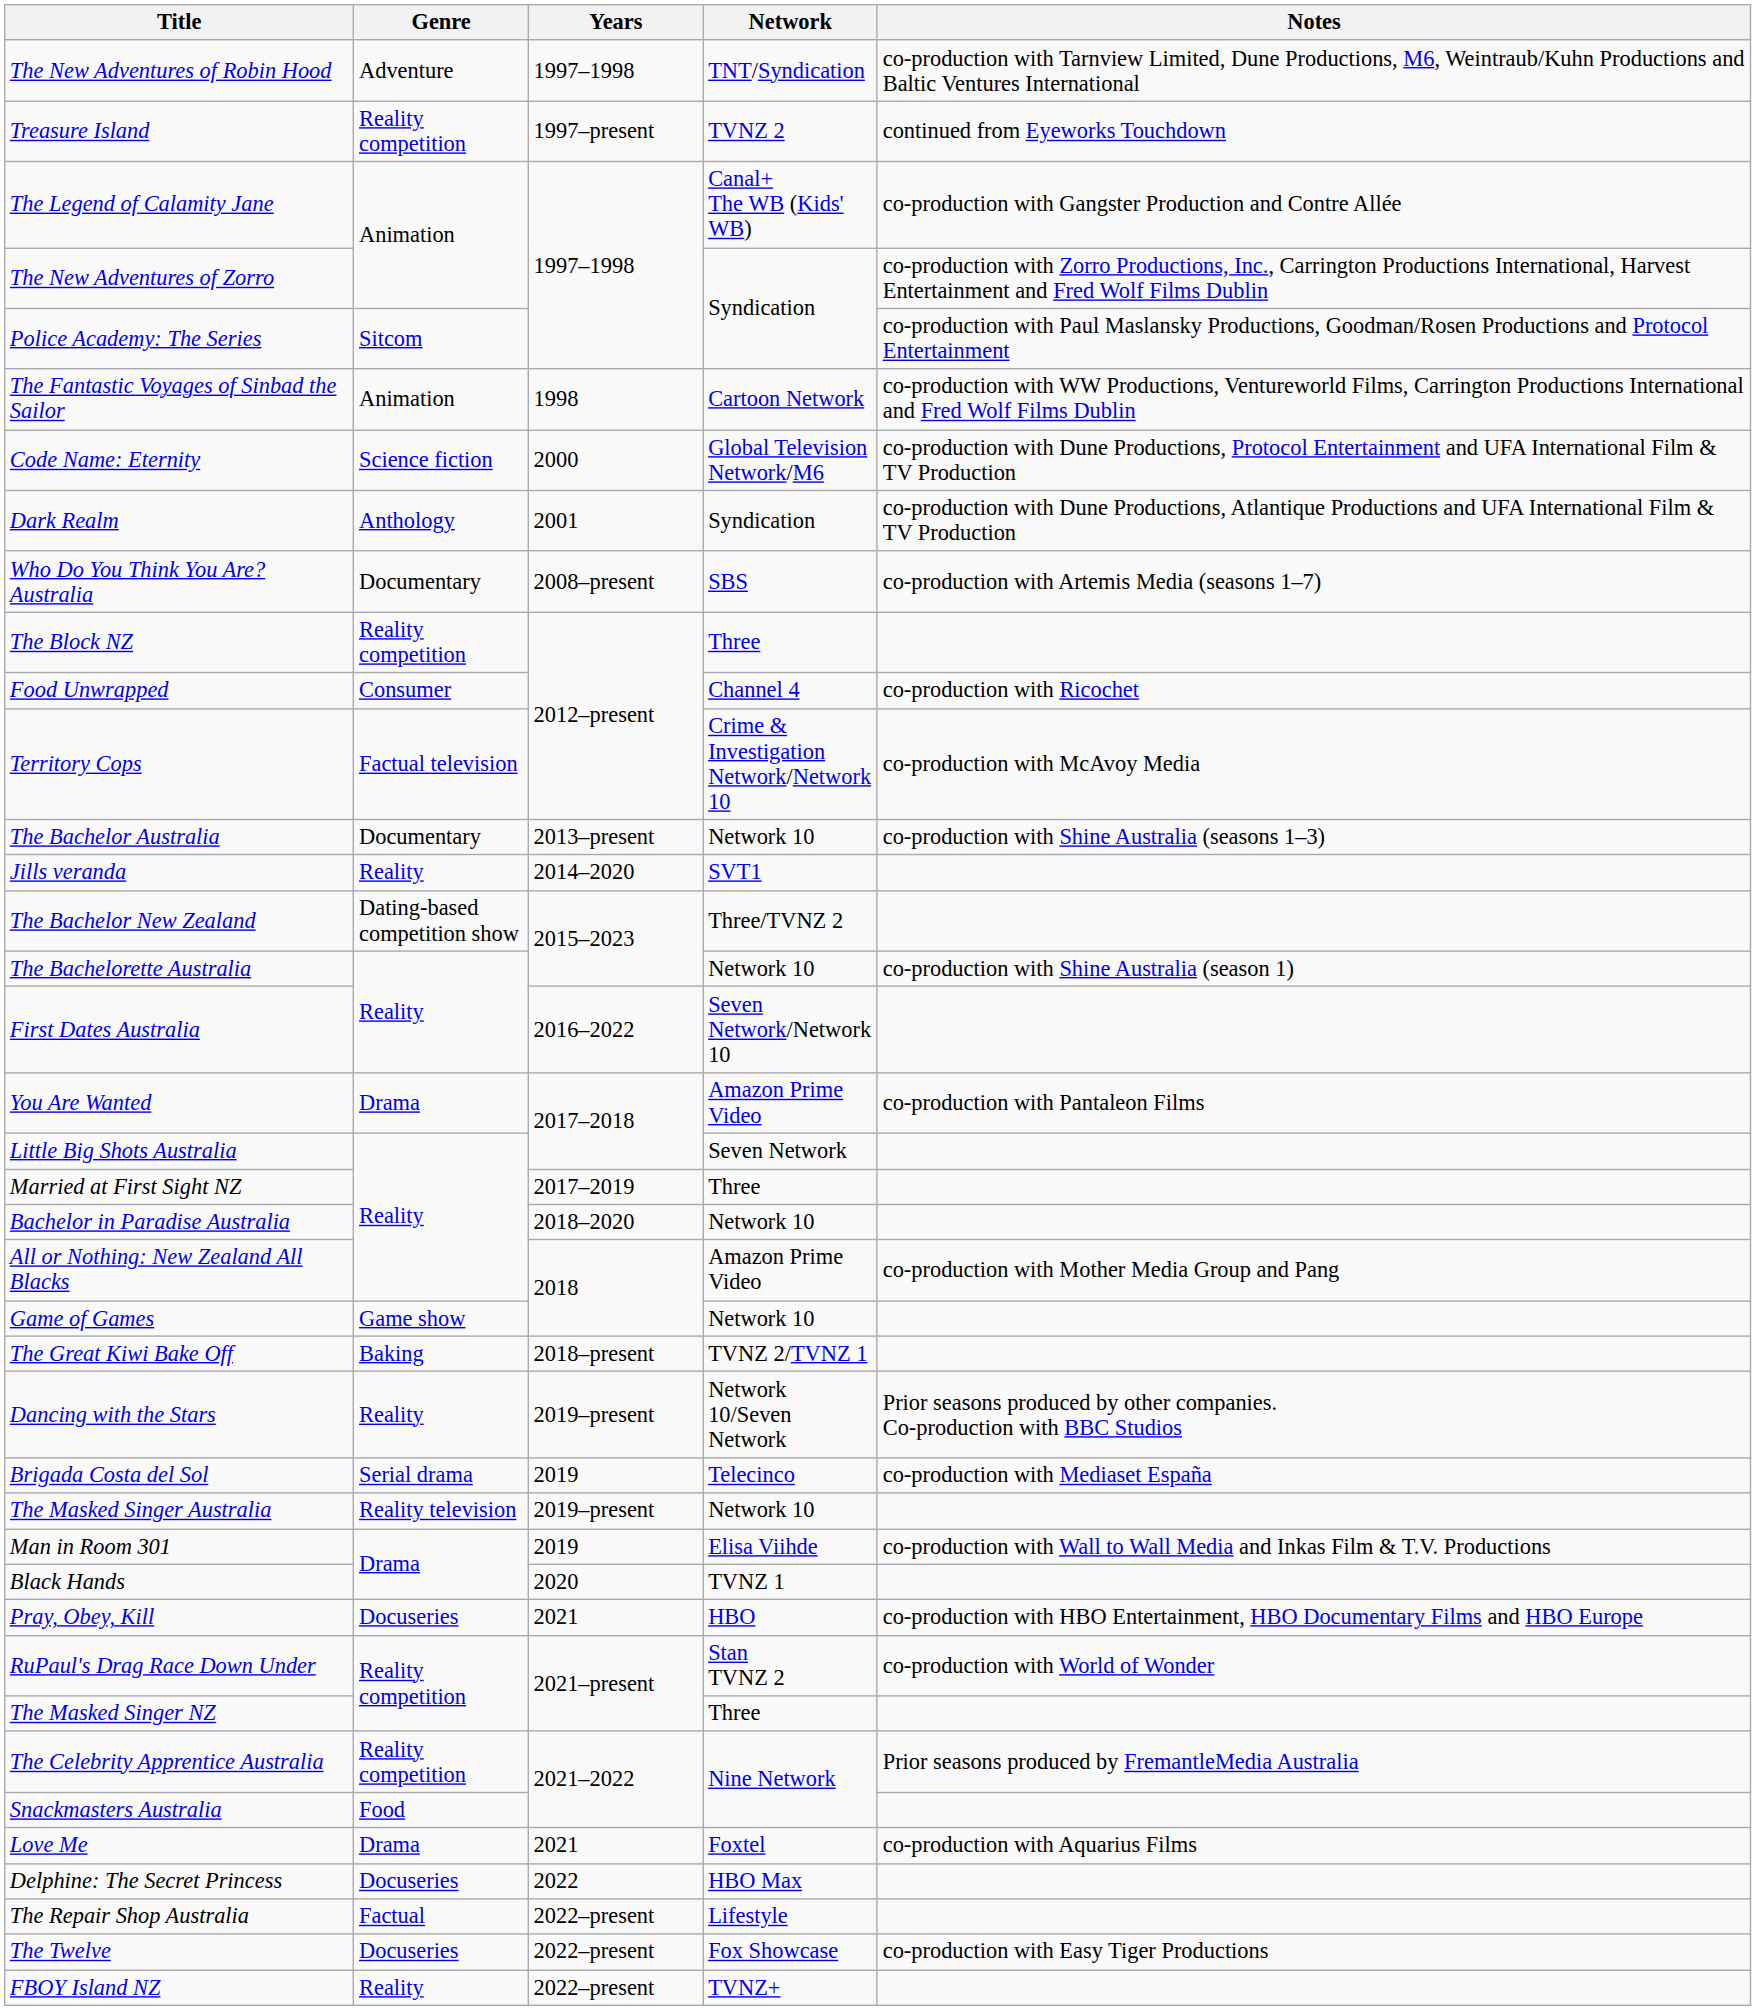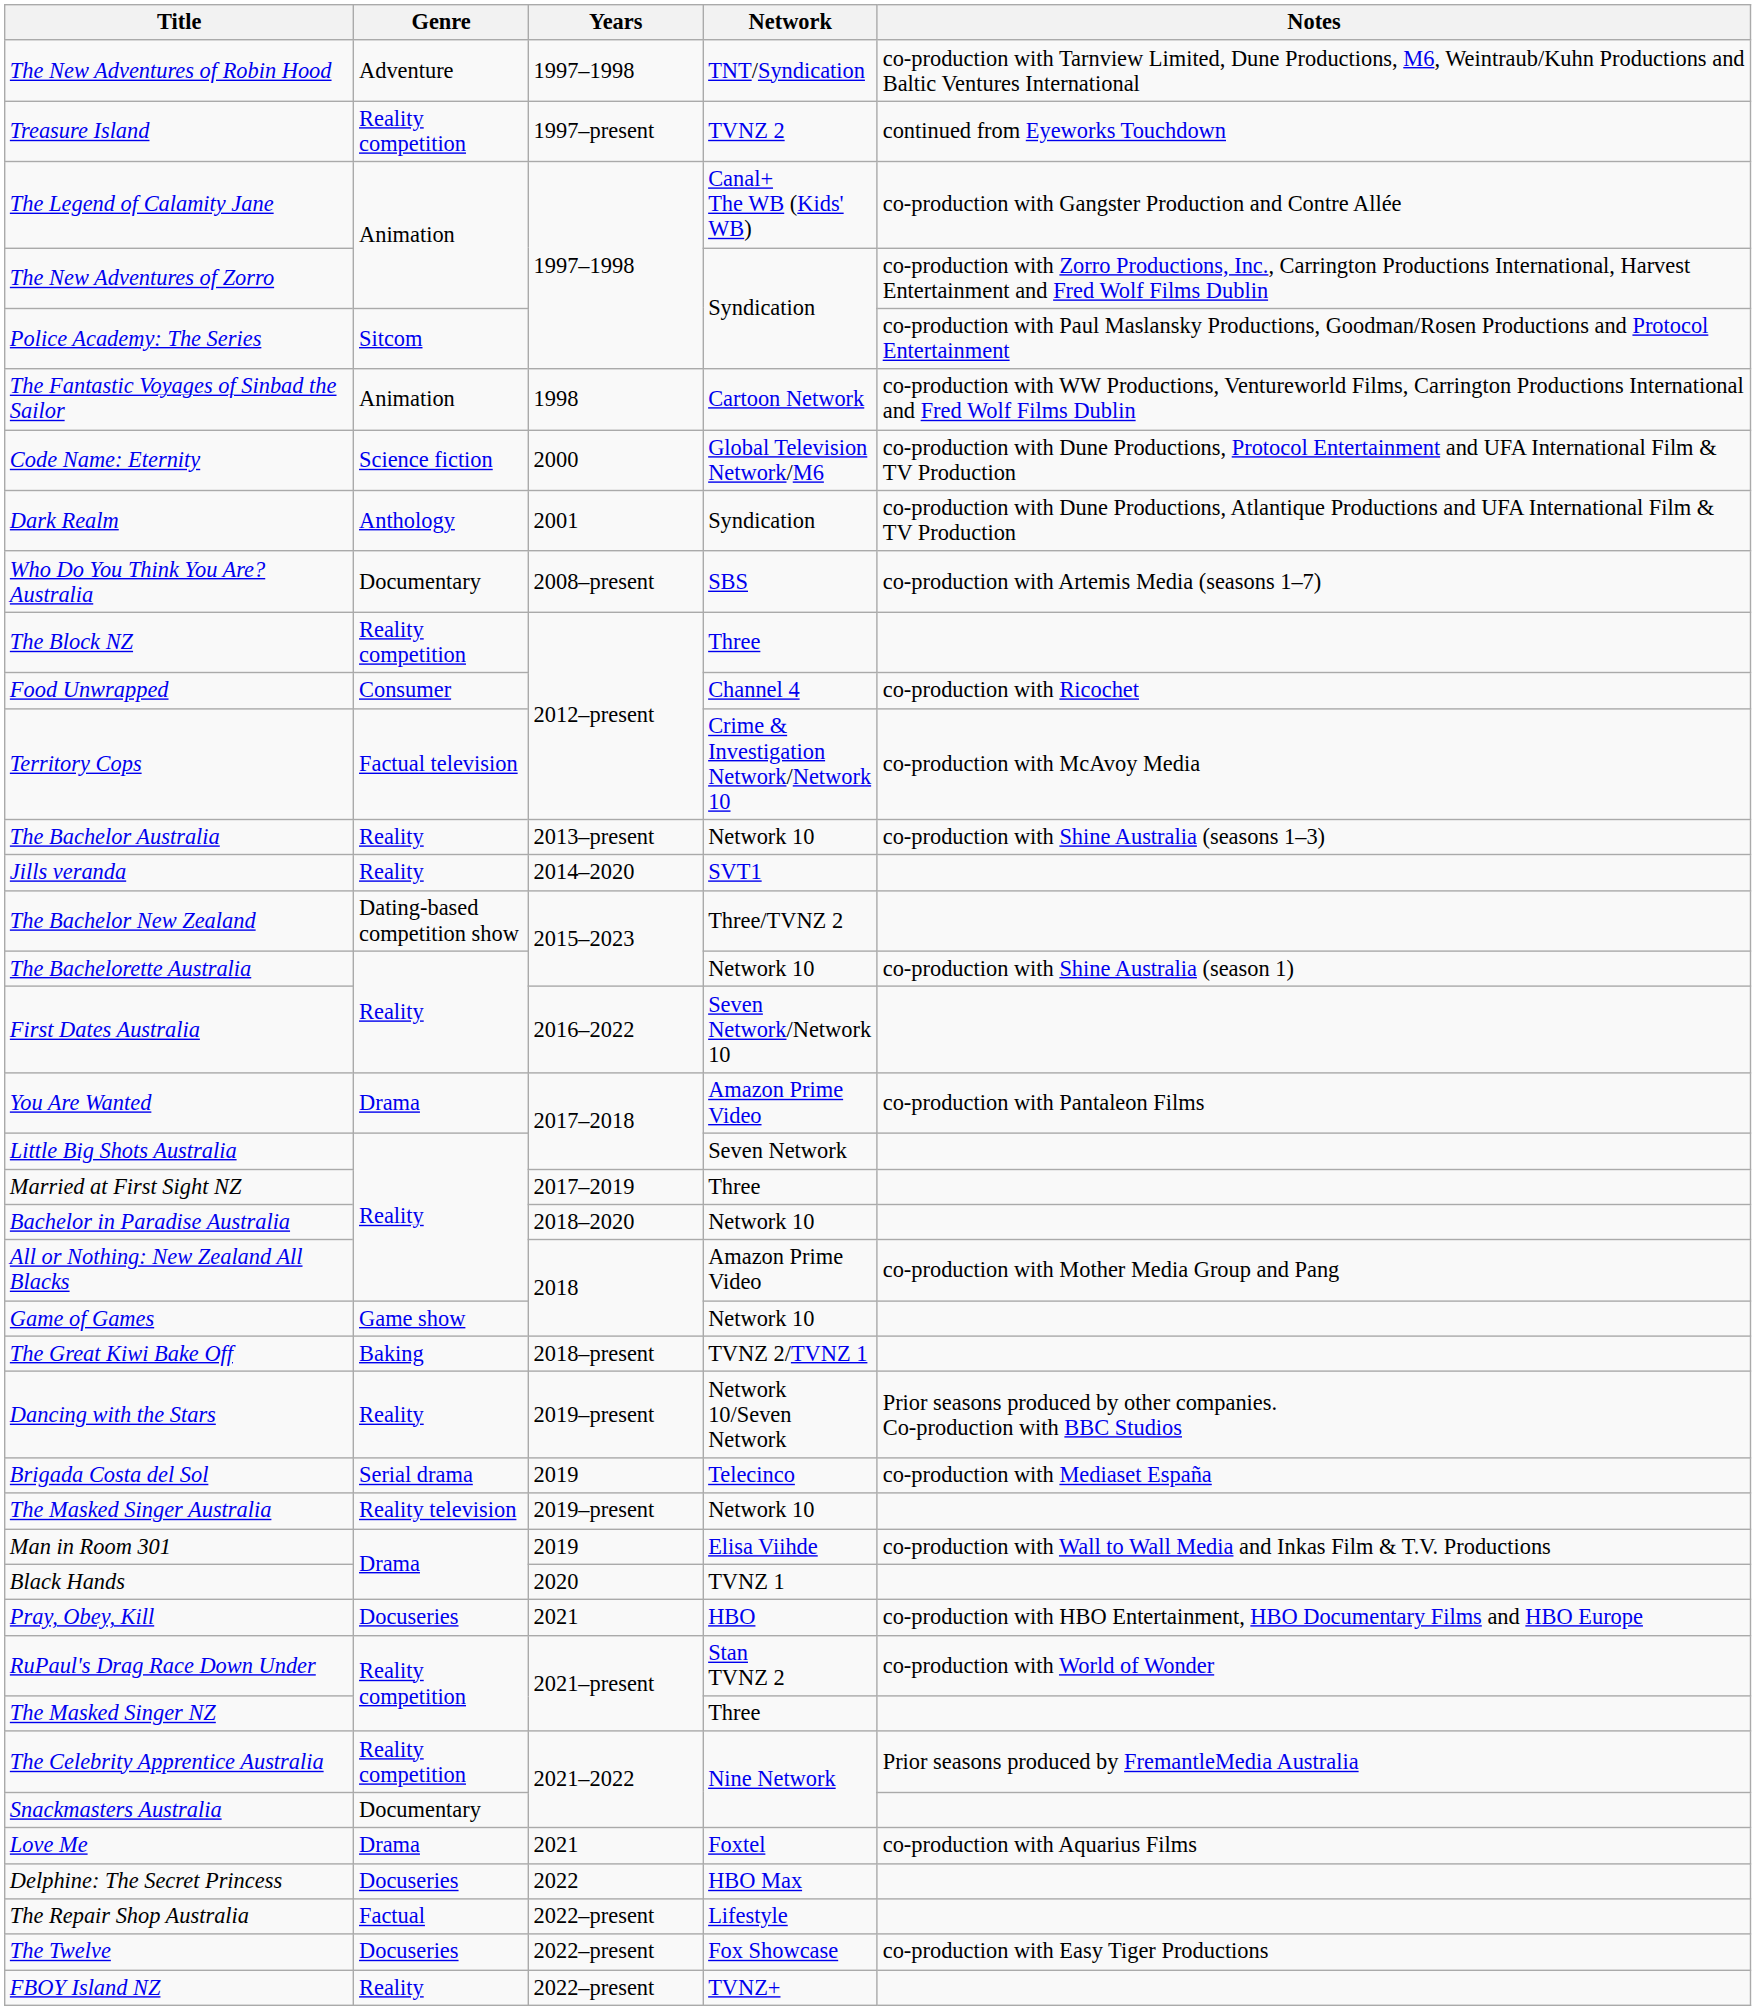(420, 836) Documentary -> (391, 836) Reality
(382, 1809) Food -> (420, 1809) Documentary
